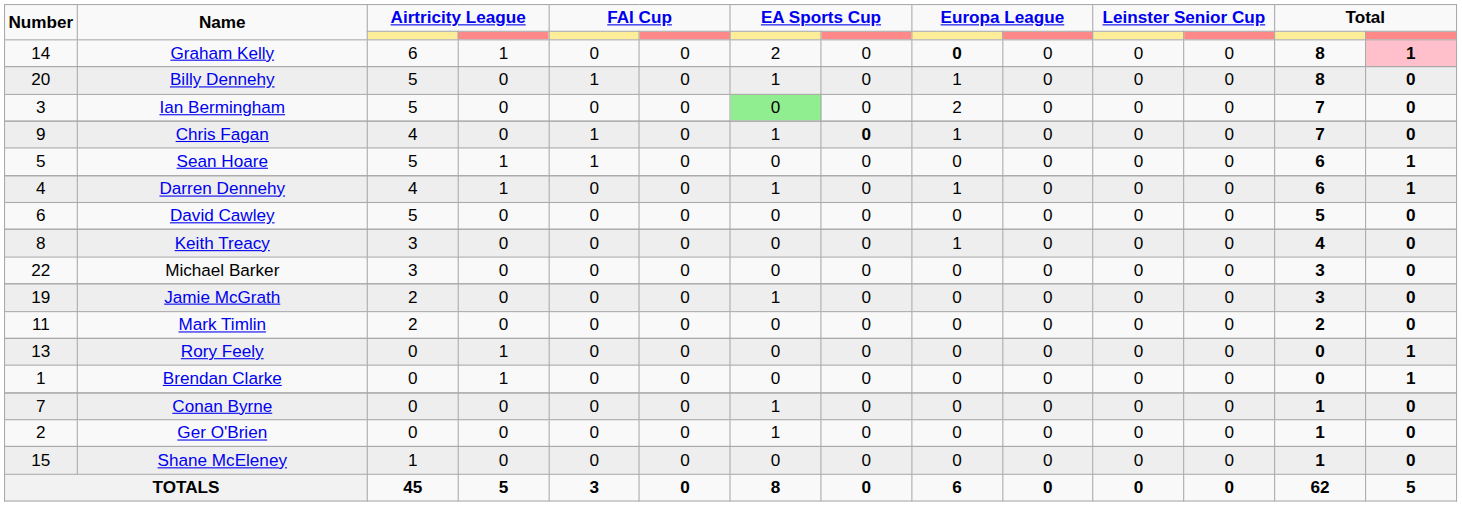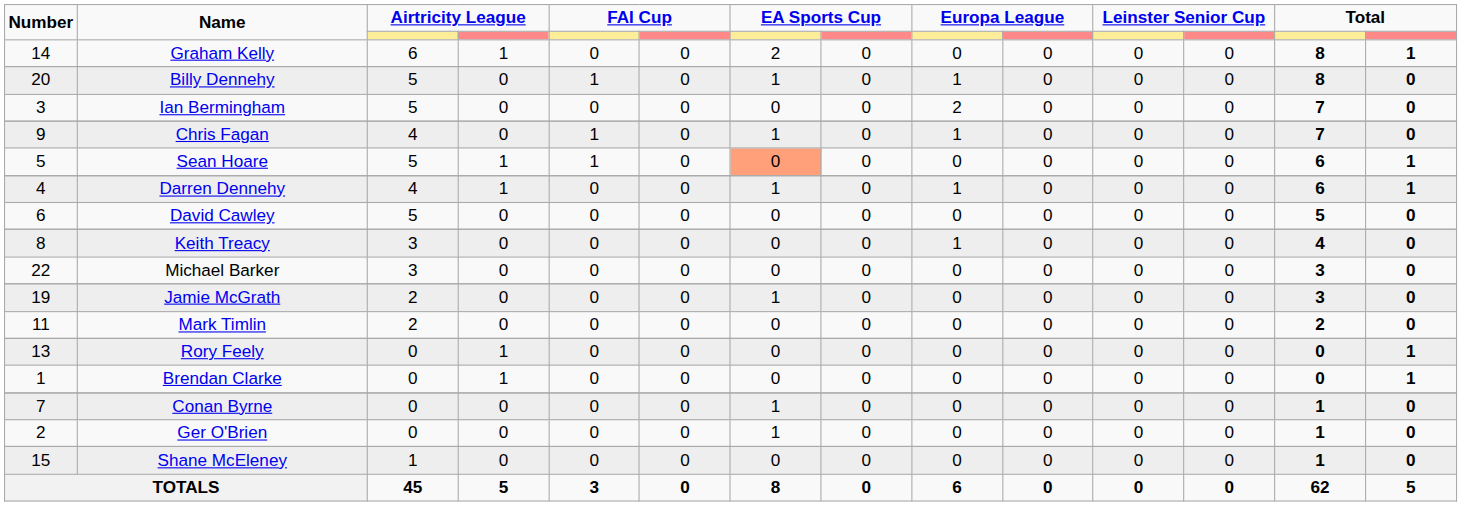(957, 53) bold -> (957, 53) normal
(1411, 53) pink background -> (1411, 53) no background
(776, 107) lightgreen background -> (776, 107) no background
(866, 134) bold -> (866, 134) normal
(776, 161) no background -> (776, 161) lightsalmon background
